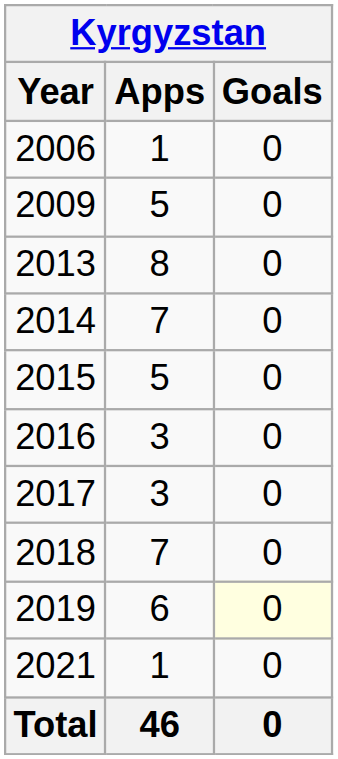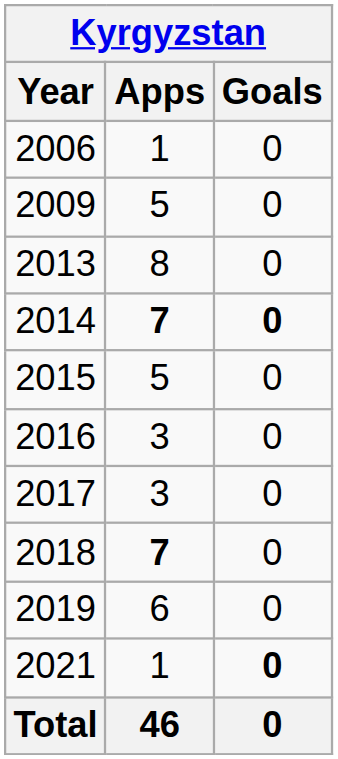(160, 321) normal -> (160, 321) bold
(272, 321) normal -> (272, 321) bold
(160, 551) normal -> (160, 551) bold
(272, 609) lightyellow background -> (272, 609) no background
(272, 666) normal -> (272, 666) bold
